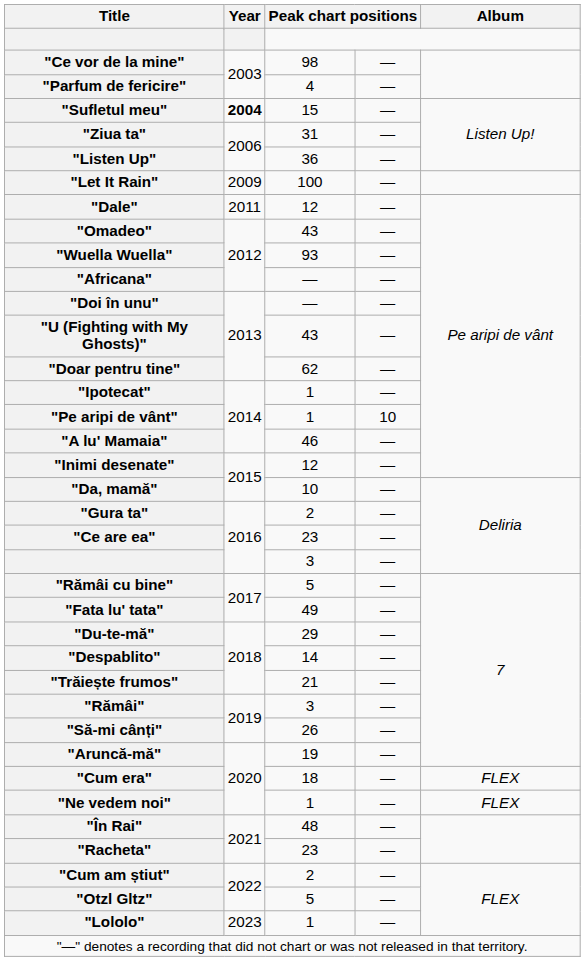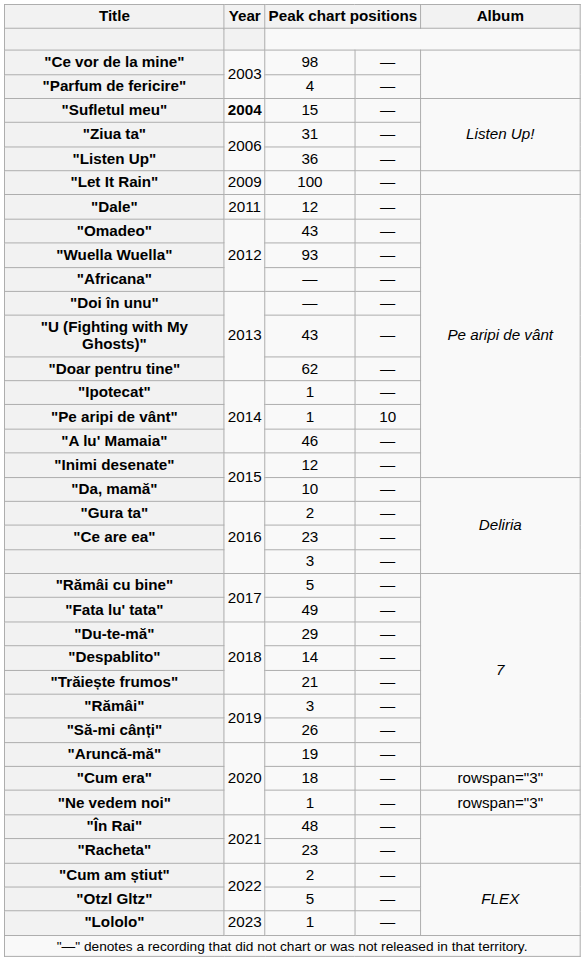(500, 778) FLEX -> (500, 778) rowspan="3"
(500, 802) FLEX -> (500, 802) rowspan="3"
